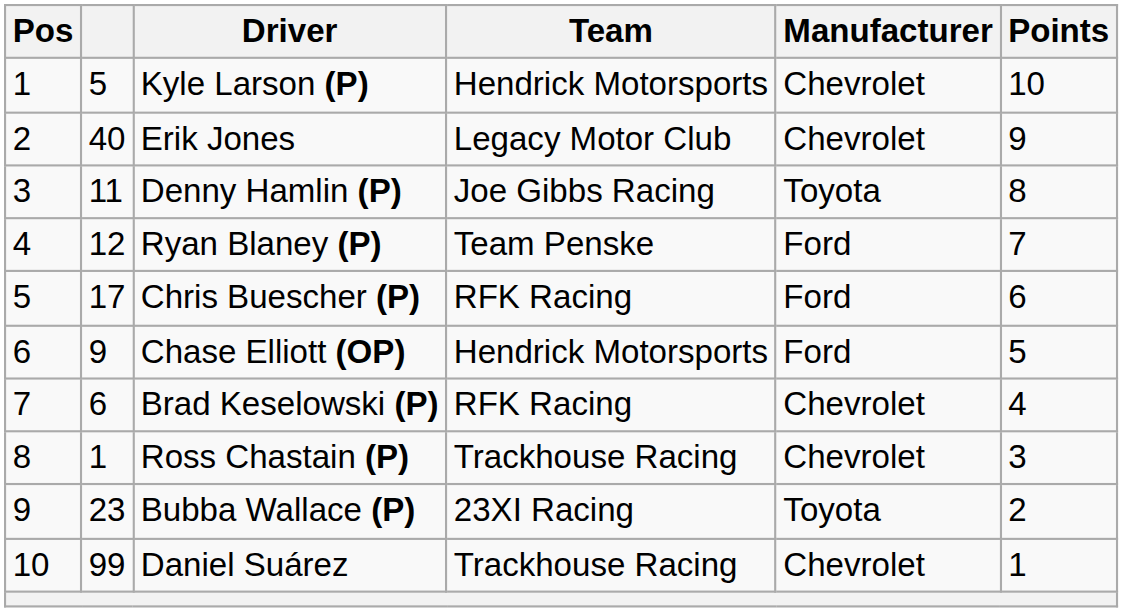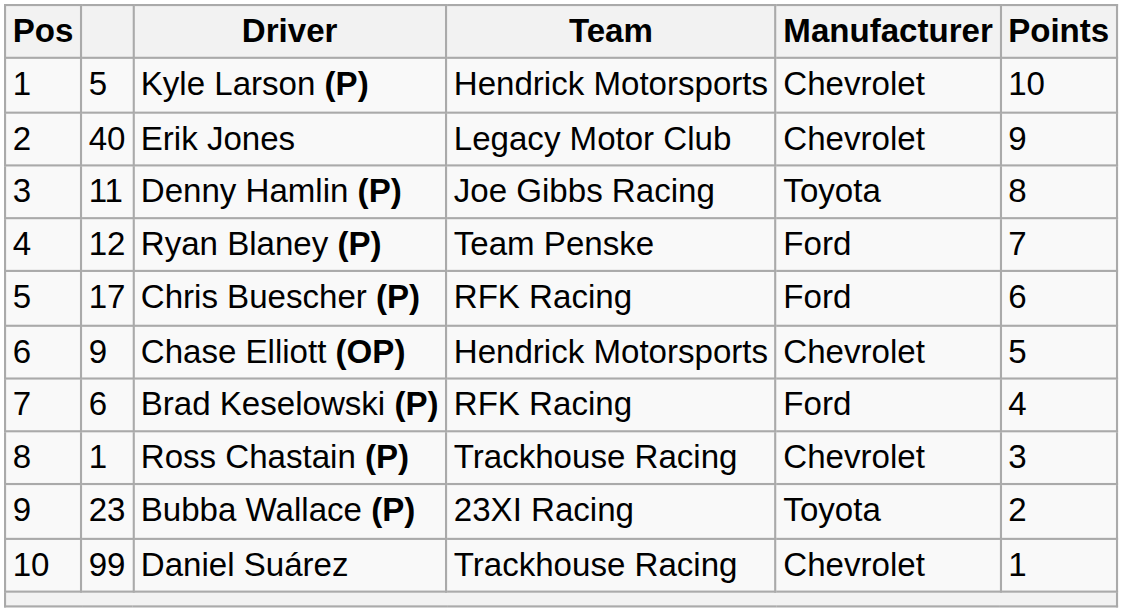(817, 350) Ford -> (854, 350) Chevrolet
(854, 403) Chevrolet -> (817, 403) Ford
